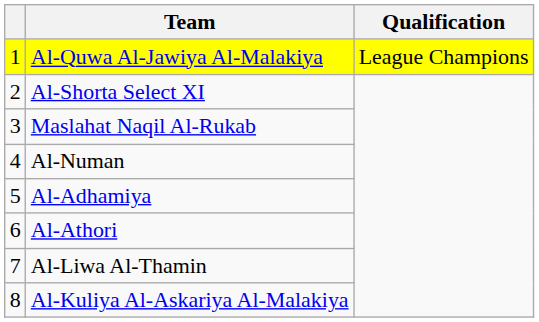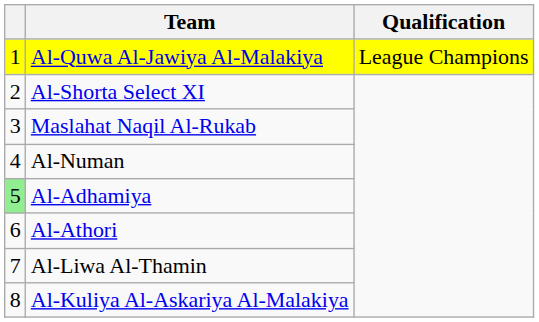(15, 195) no background -> (15, 195) lightgreen background
